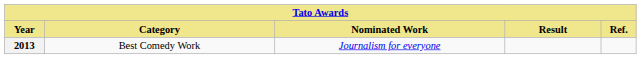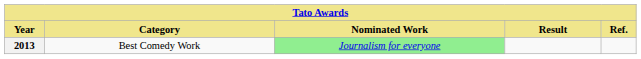(390, 45) no background -> (390, 45) lightgreen background
